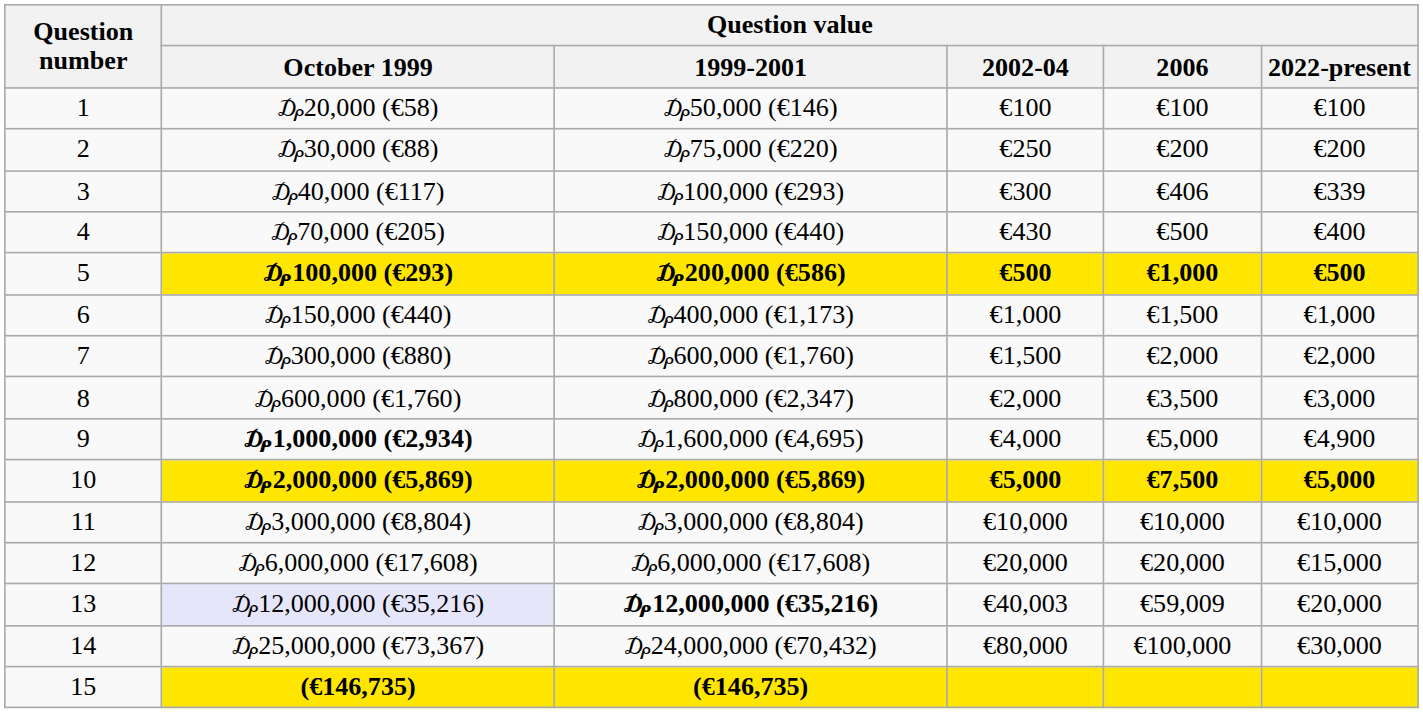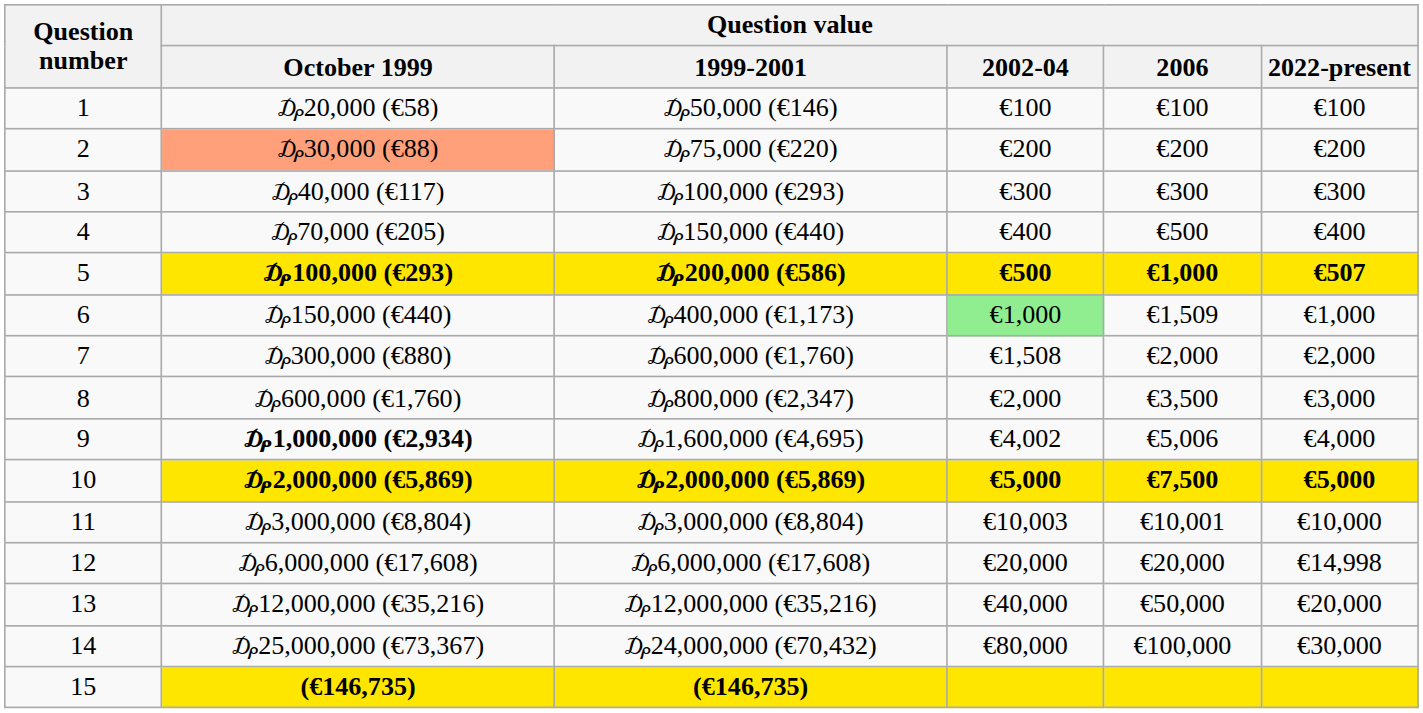(358, 149) no background -> (358, 149) lightsalmon background
(1025, 149) €250 -> (1025, 149) €200
(1182, 190) €406 -> (1182, 190) €300
(1339, 190) €339 -> (1339, 190) €300
(1025, 231) €430 -> (1025, 231) €400
(1339, 273) €500 -> (1339, 273) €507
(1025, 314) no background -> (1025, 314) lightgreen background
(1182, 314) €1,500 -> (1182, 314) €1,509
(1025, 356) €1,500 -> (1025, 356) €1,508
(1025, 438) €4,000 -> (1025, 438) €4,002
(1182, 438) €5,000 -> (1182, 438) €5,006
(1339, 438) €4,900 -> (1339, 438) €4,000
(1025, 521) €10,000 -> (1025, 521) €10,003
(1182, 521) €10,000 -> (1182, 521) €10,001
(1339, 562) €15,000 -> (1339, 562) €14,998
(358, 604) lavender background -> (358, 604) no background
(751, 604) bold -> (751, 604) normal
(1025, 604) €40,003 -> (1025, 604) €40,000
(1182, 604) €59,009 -> (1182, 604) €50,000
